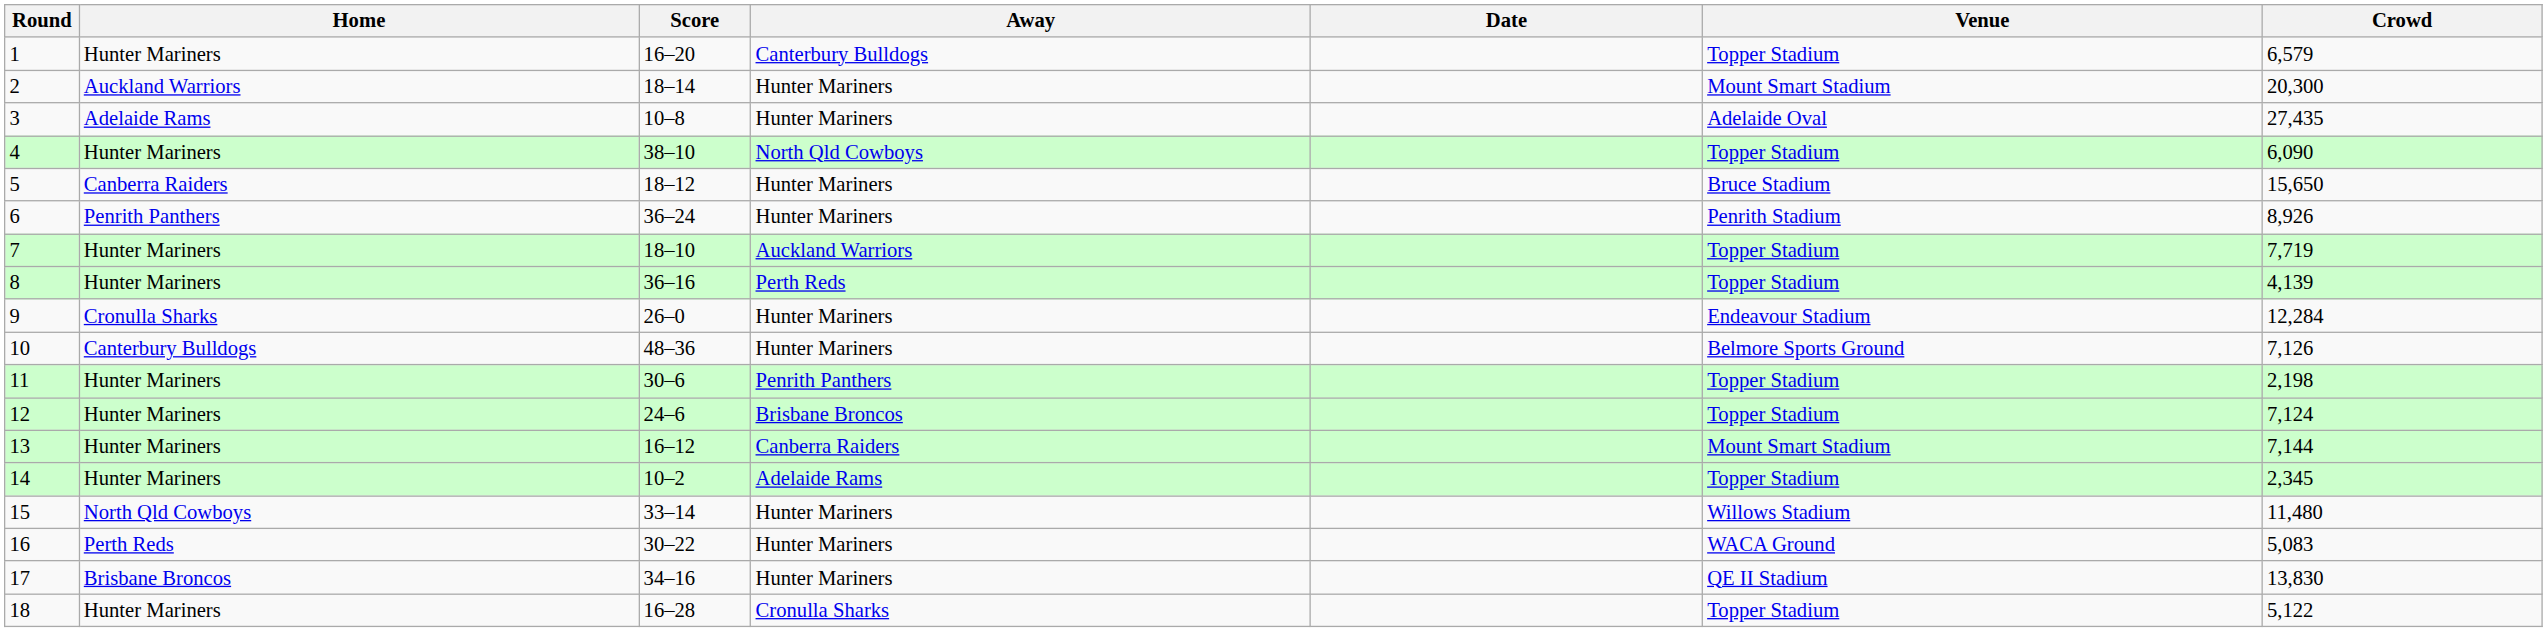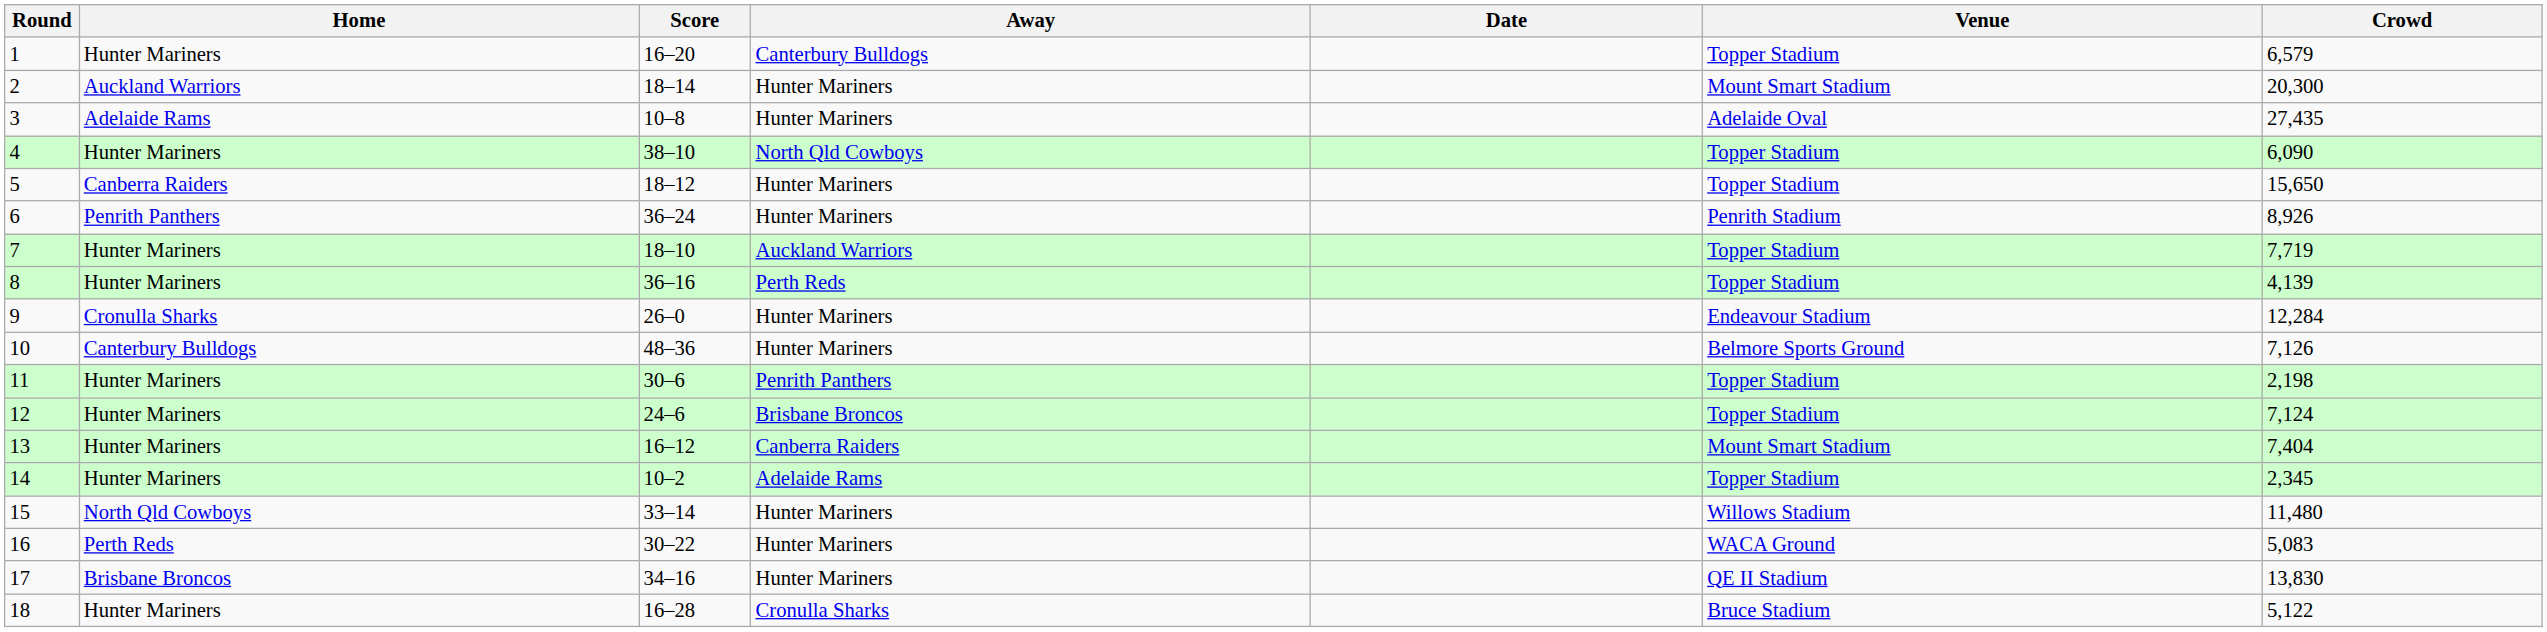(1769, 184) Bruce Stadium -> (1773, 184) Topper Stadium
(2290, 446) 7,144 -> (2290, 446) 7,404
(1773, 610) Topper Stadium -> (1769, 610) Bruce Stadium
